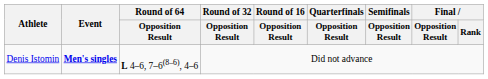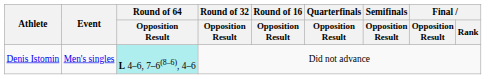(90, 59) bold -> (89, 59) normal
(160, 65) no background -> (157, 65) paleturquoise background
